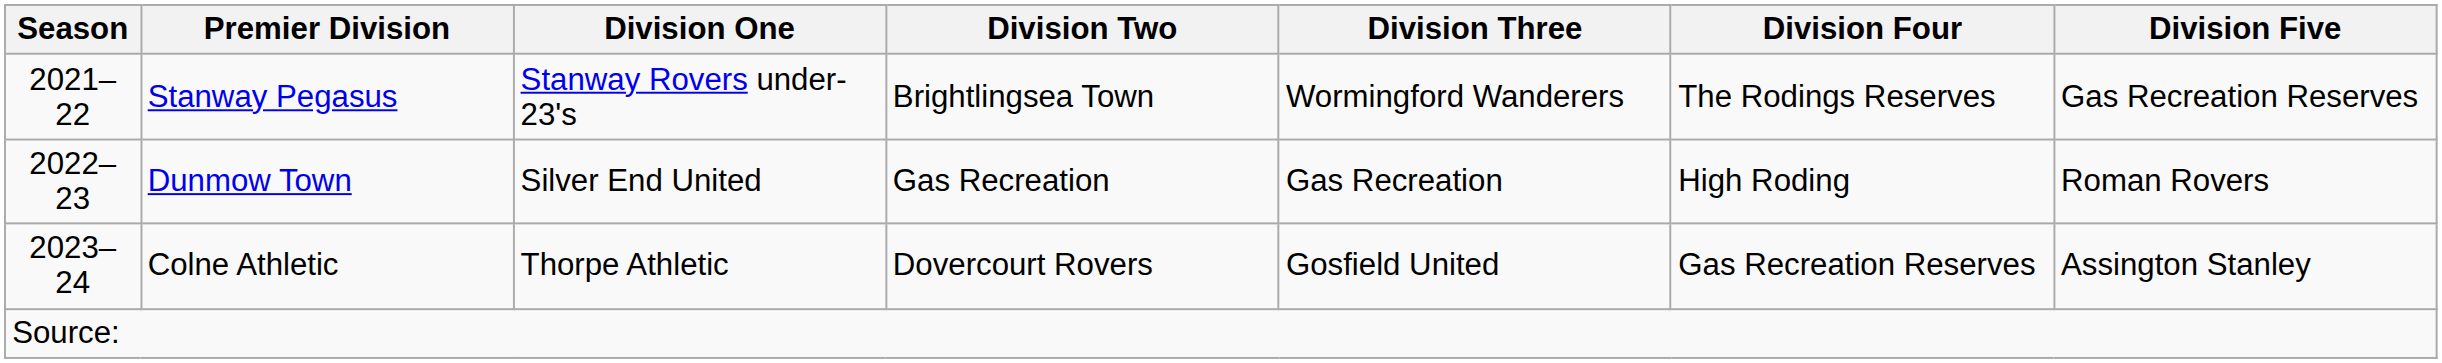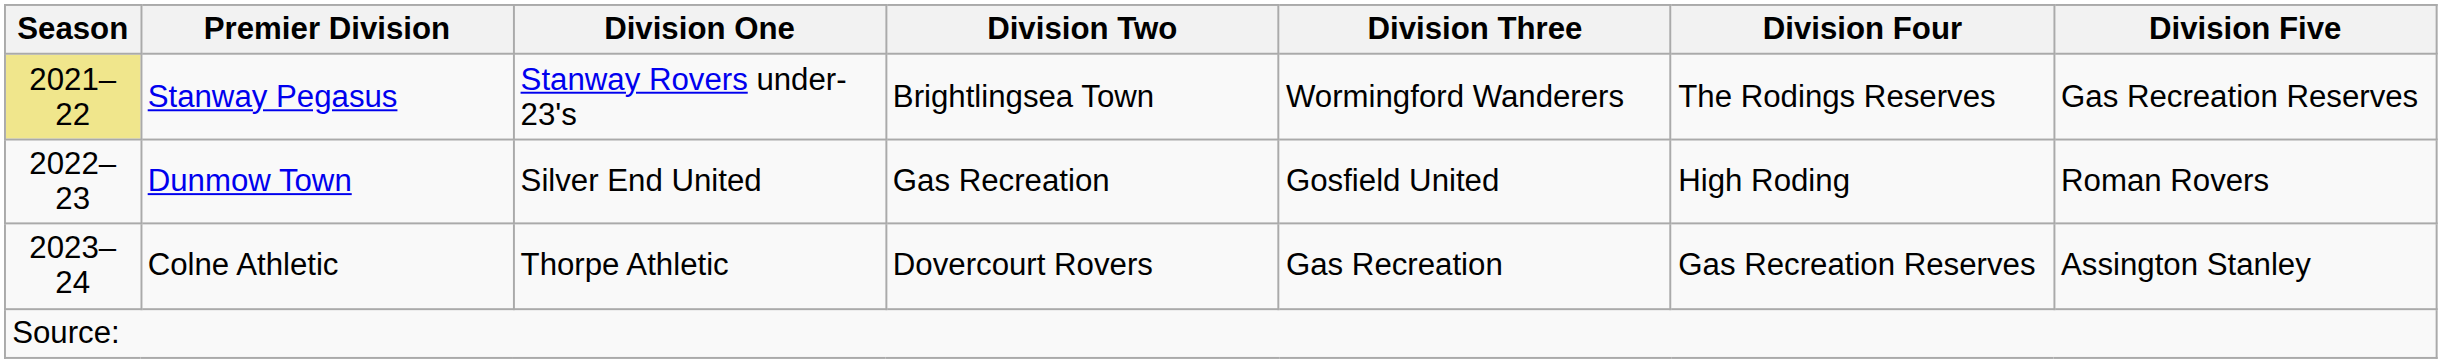(73, 96) no background -> (73, 96) khaki background
(1394, 180) Gas Recreation -> (1393, 180) Gosfield United
(1393, 265) Gosfield United -> (1394, 265) Gas Recreation
